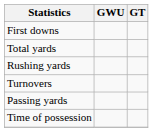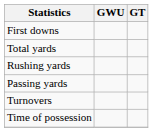rows swapped: (37, 100) <-> (29, 83)
